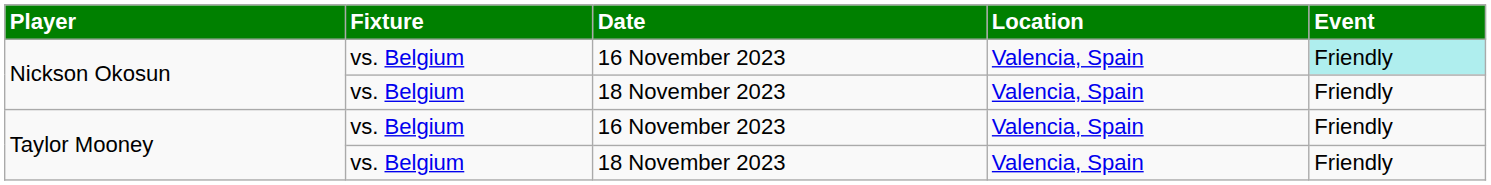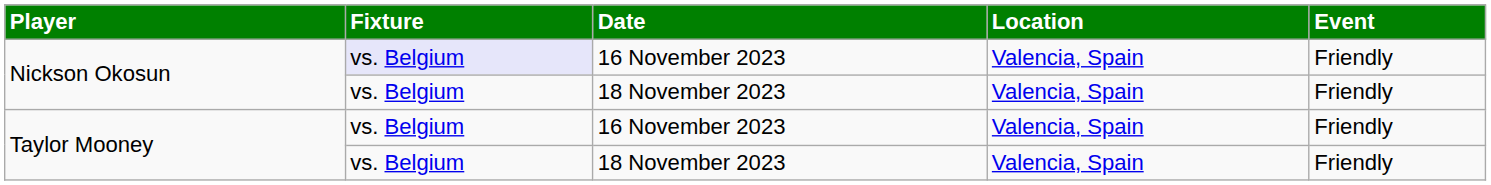(407, 57) no background -> (407, 57) lavender background
(1354, 57) paleturquoise background -> (1354, 57) no background
